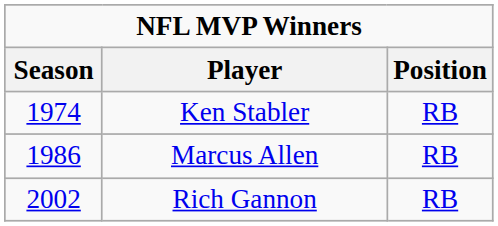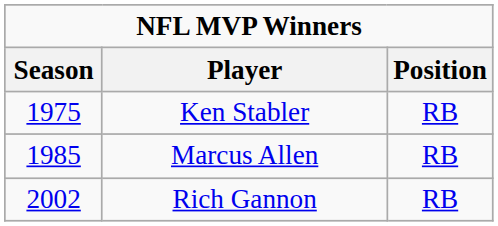(54, 112) 1974 -> (54, 112) 1975
(54, 155) 1986 -> (54, 155) 1985
